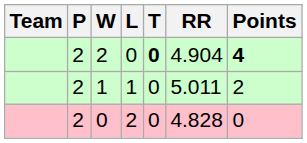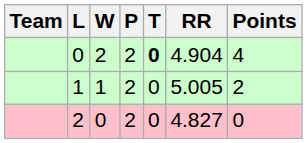columns swapped: (79, 21) <-> (132, 21)
(238, 54) bold -> (238, 54) normal
(196, 87) 5.011 -> (197, 87) 5.005
(197, 120) 4.828 -> (197, 120) 4.827
